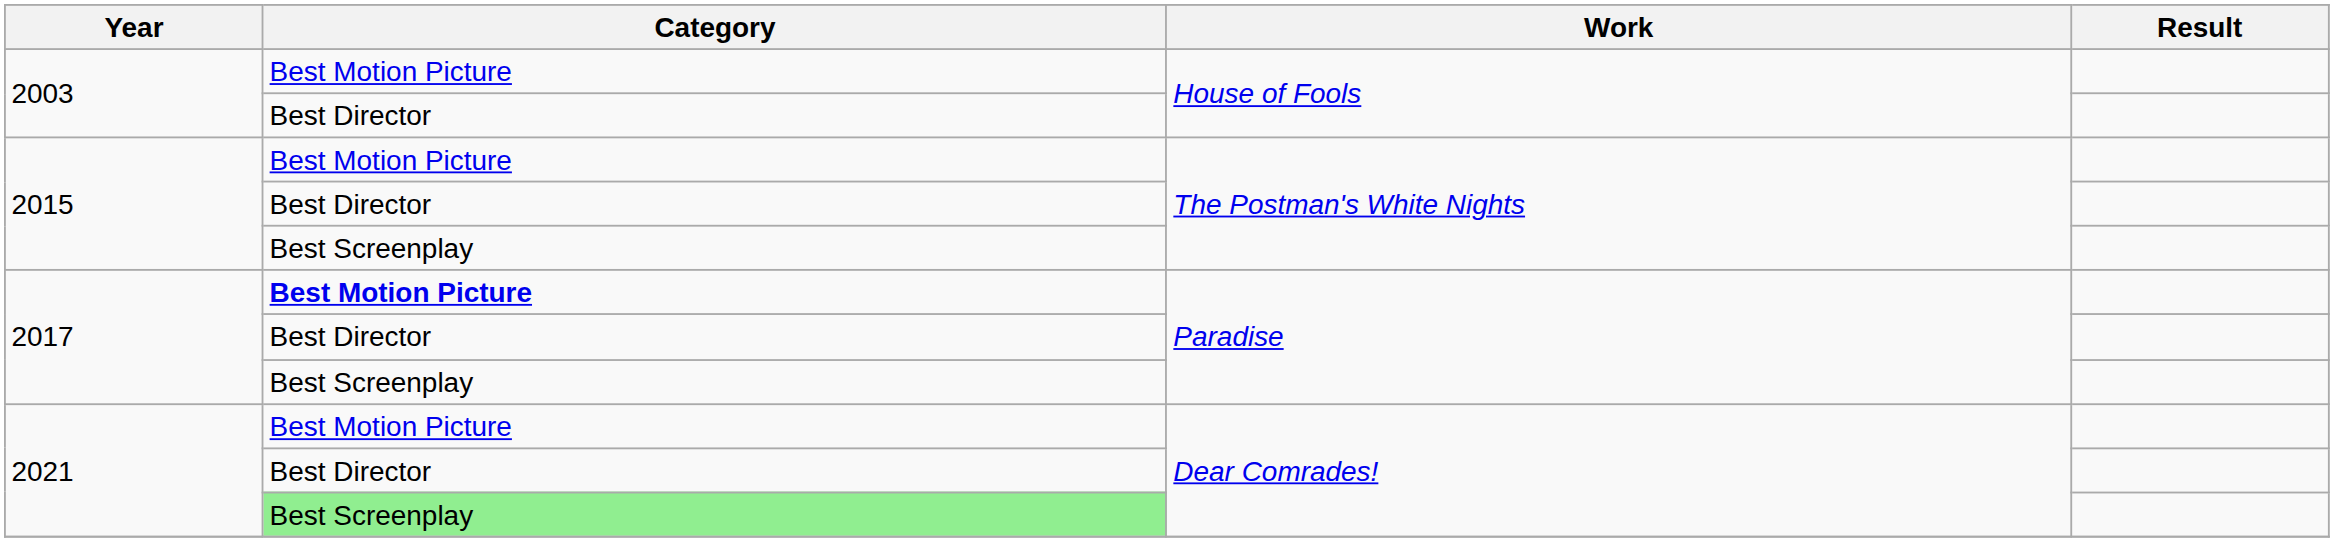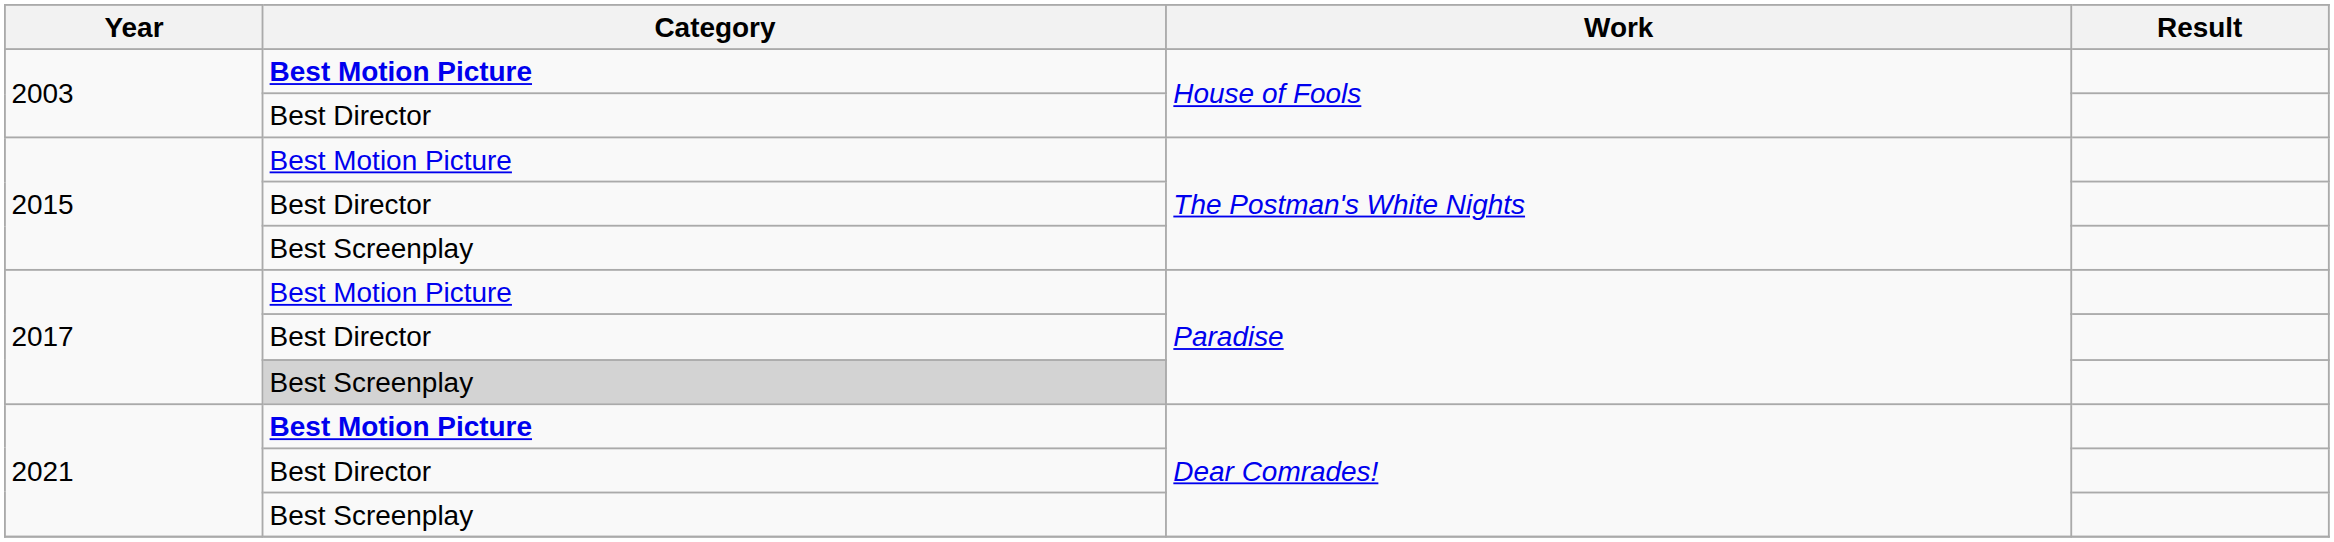(391, 72) normal -> (401, 72) bold
(401, 293) bold -> (391, 293) normal
(371, 381) no background -> (371, 381) lightgrey background
(391, 426) normal -> (401, 426) bold
(371, 514) lightgreen background -> (371, 514) no background
